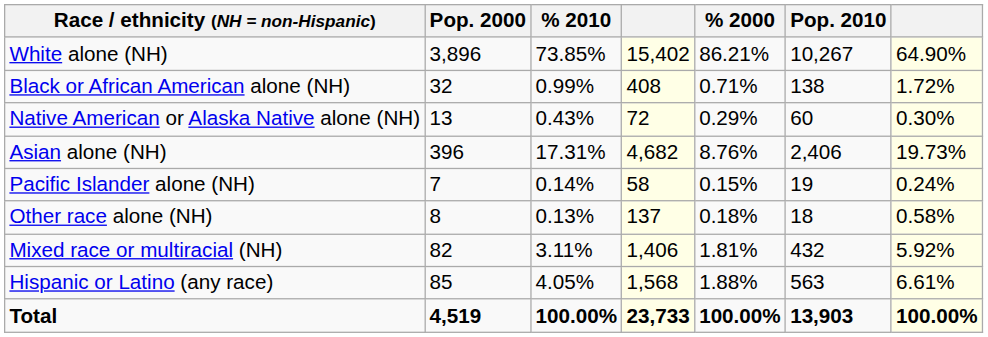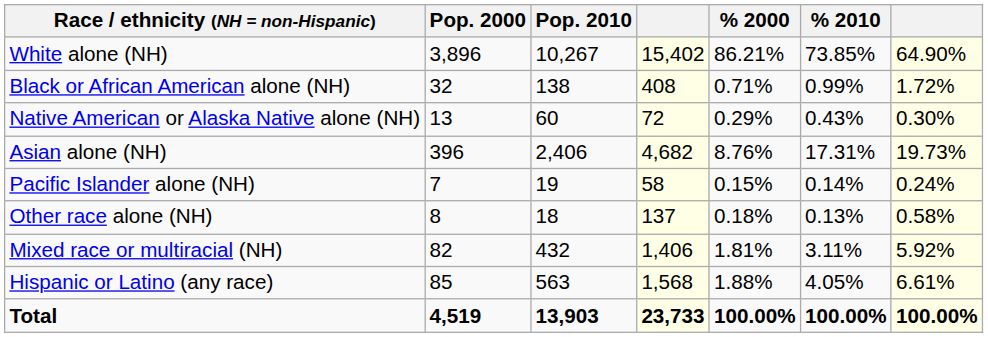columns swapped: (838, 20) <-> (576, 20)
